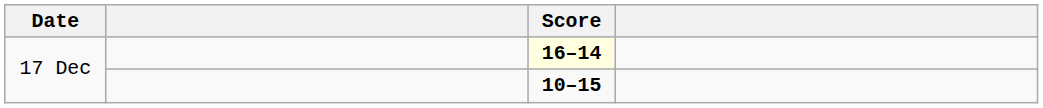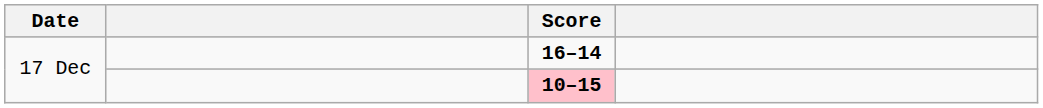(572, 53) lightyellow background -> (572, 53) no background
(572, 86) no background -> (572, 86) pink background
